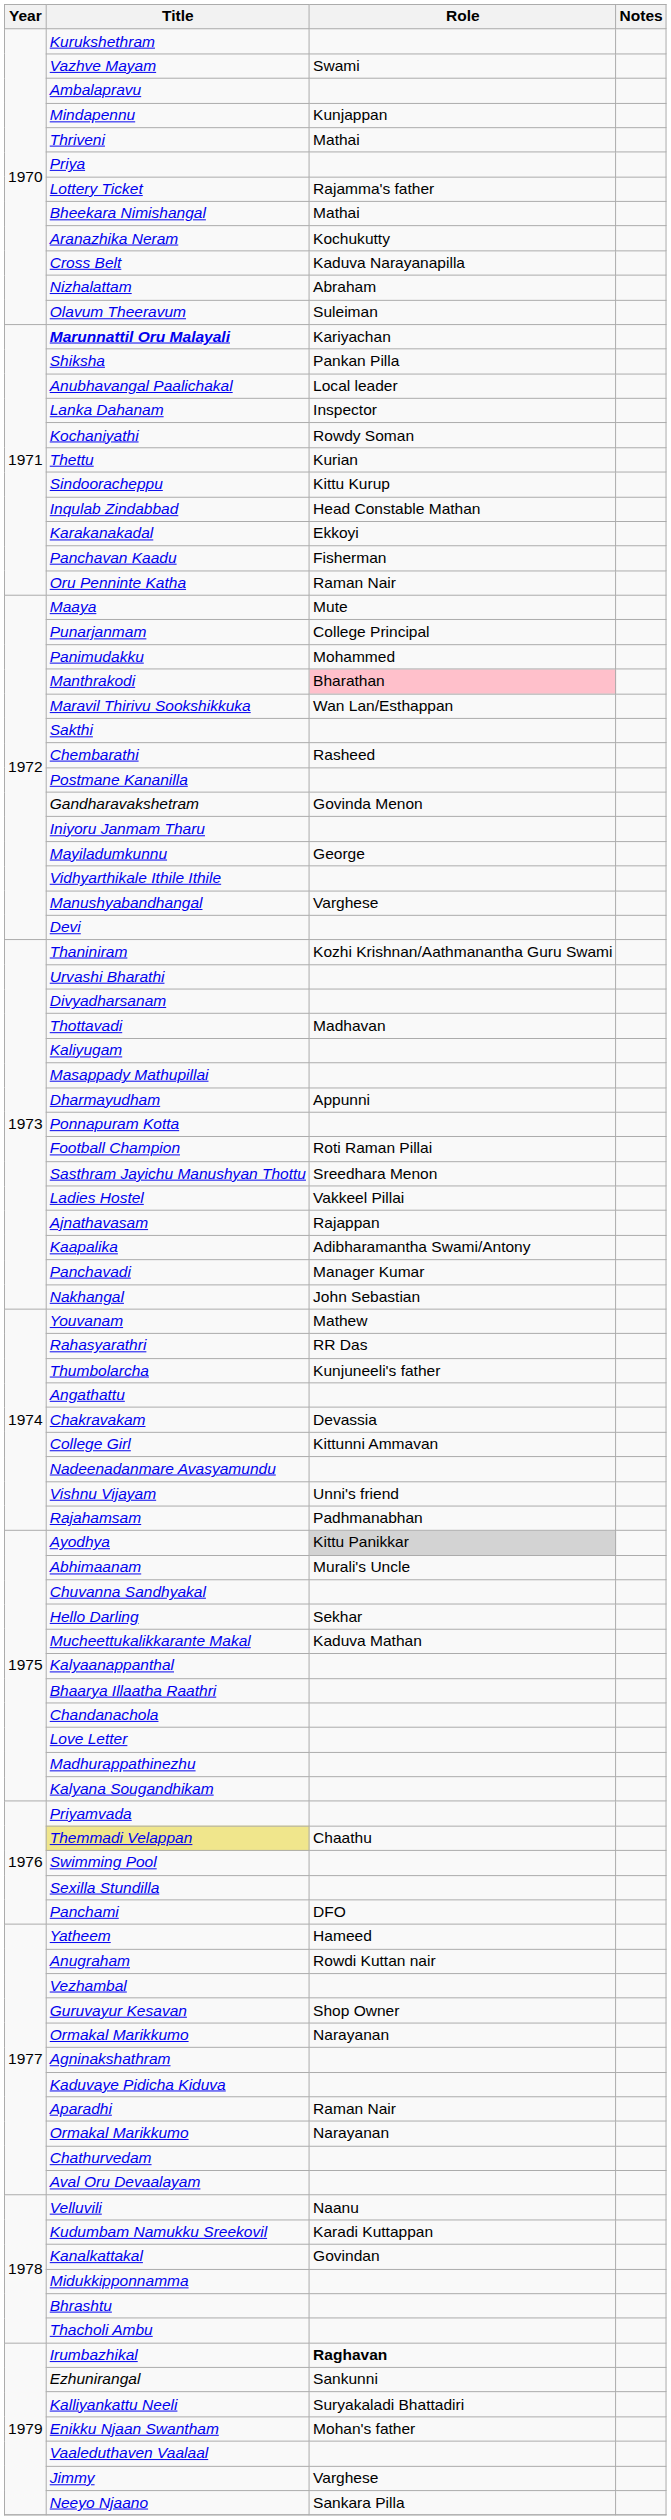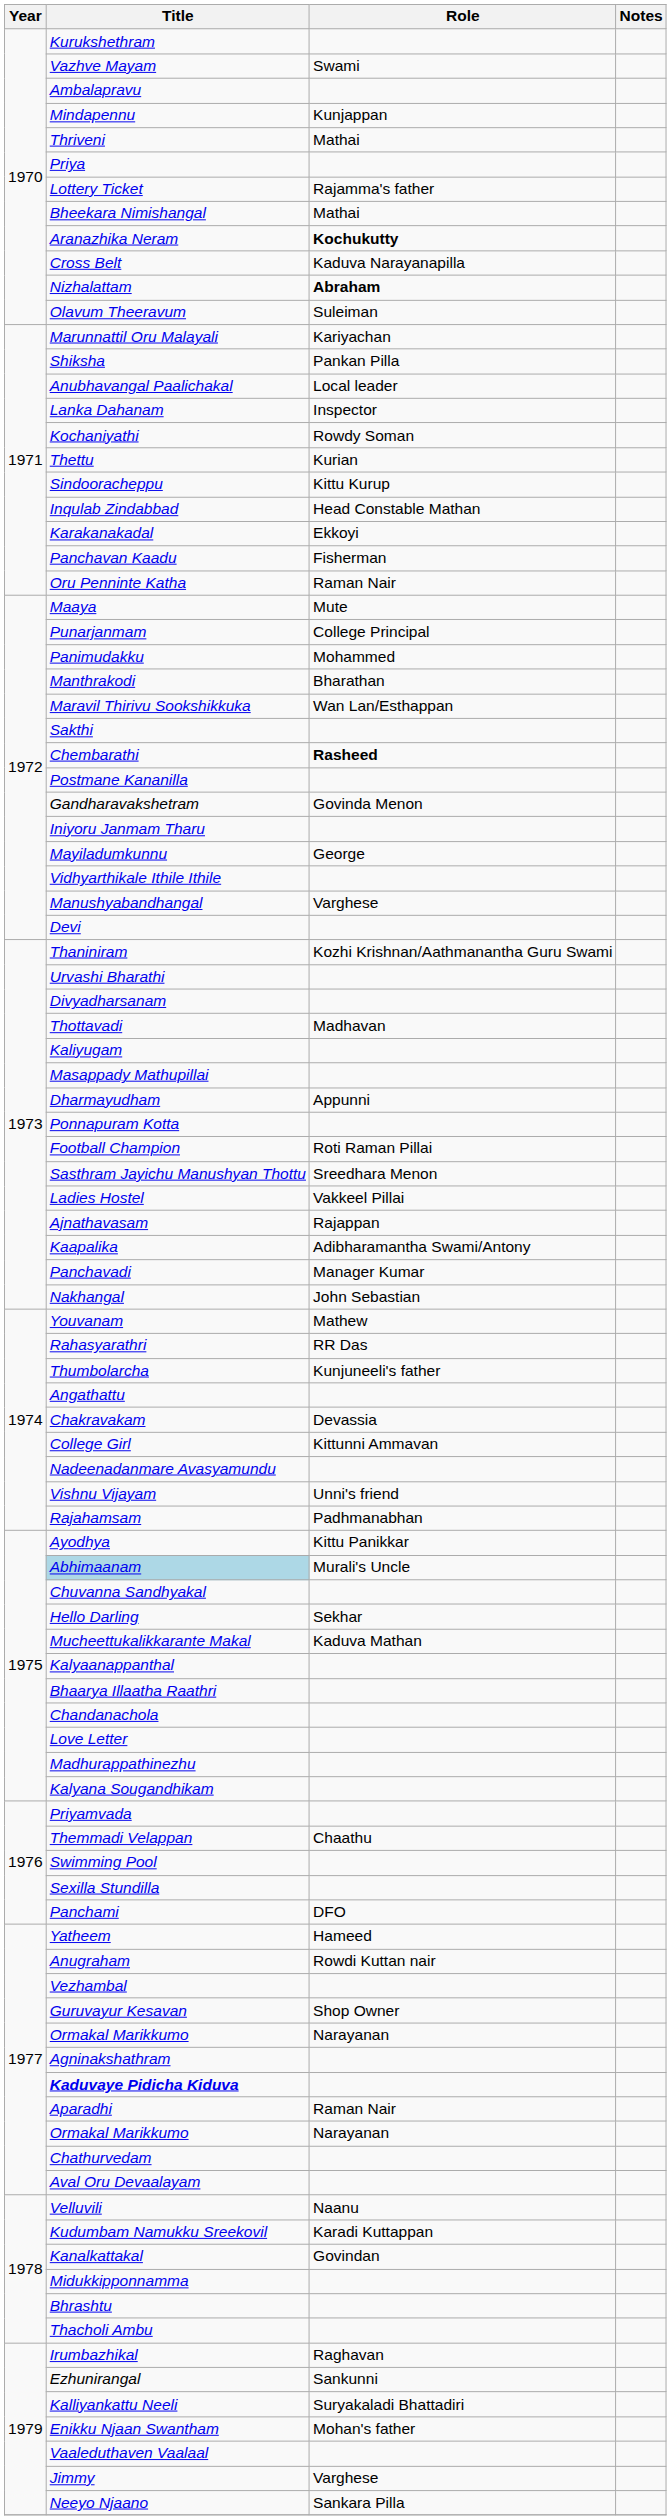(352, 238) normal -> (356, 238) bold
(345, 287) normal -> (347, 287) bold
(140, 336) bold -> (134, 336) normal
(349, 681) pink background -> (349, 681) no background
(344, 755) normal -> (345, 755) bold
(361, 1542) lightgrey background -> (361, 1542) no background
(95, 1567) no background -> (95, 1567) lightblue background
(121, 1838) khaki background -> (121, 1838) no background
(138, 2084) normal -> (144, 2084) bold
(350, 2355) bold -> (348, 2355) normal
